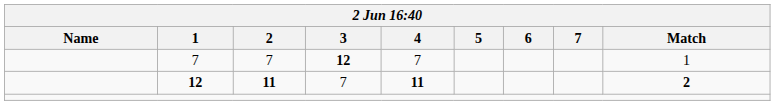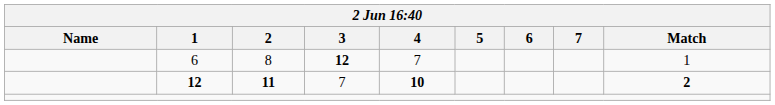(195, 60) 7 -> (194, 60) 6
(269, 60) 7 -> (268, 60) 8
(417, 82) 11 -> (417, 82) 10
